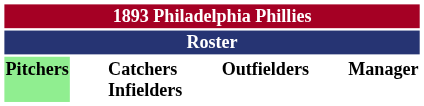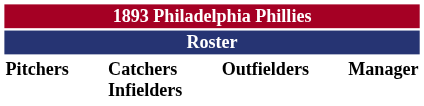(37, 68) lightgreen background -> (37, 68) no background
